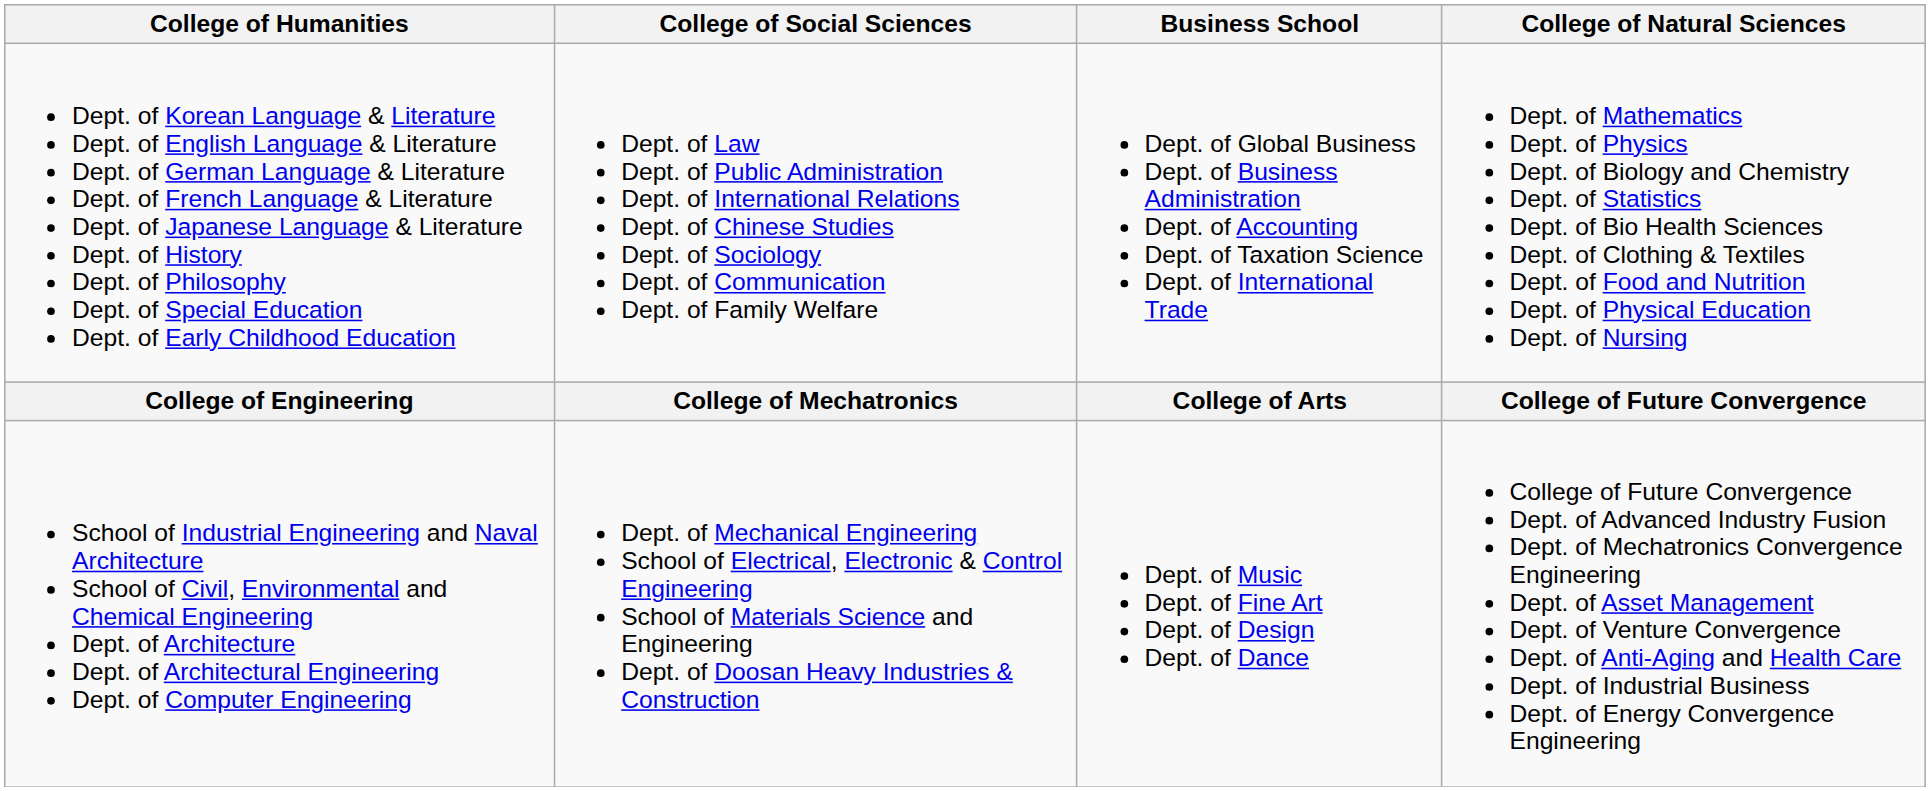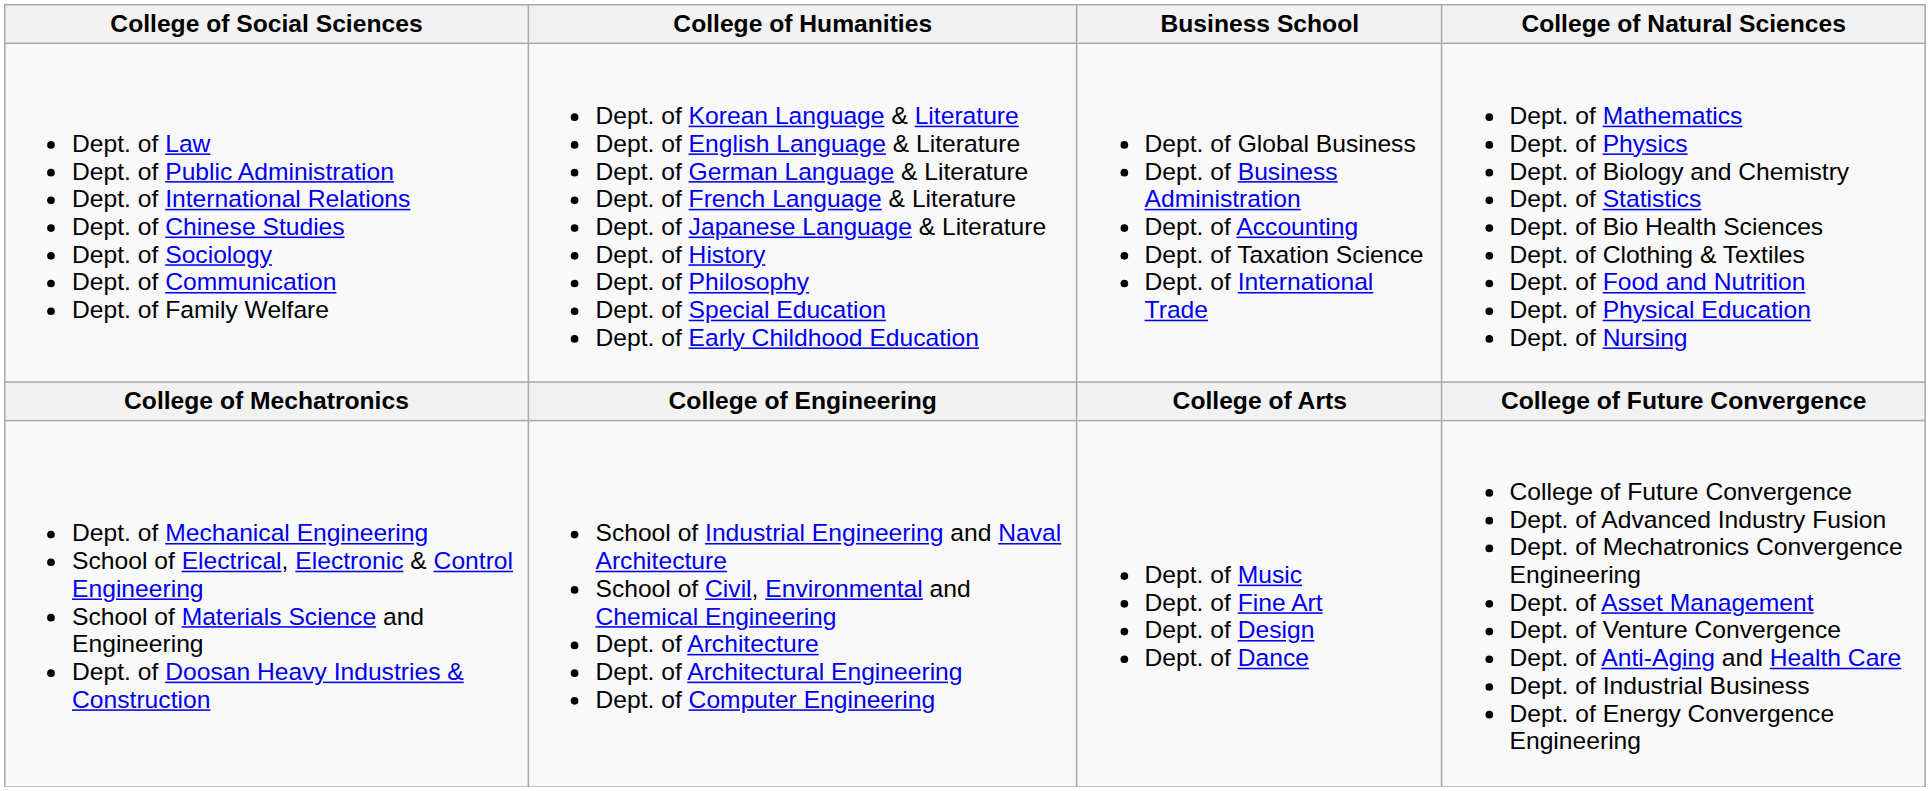columns swapped: (279, 24) <-> (816, 24)
